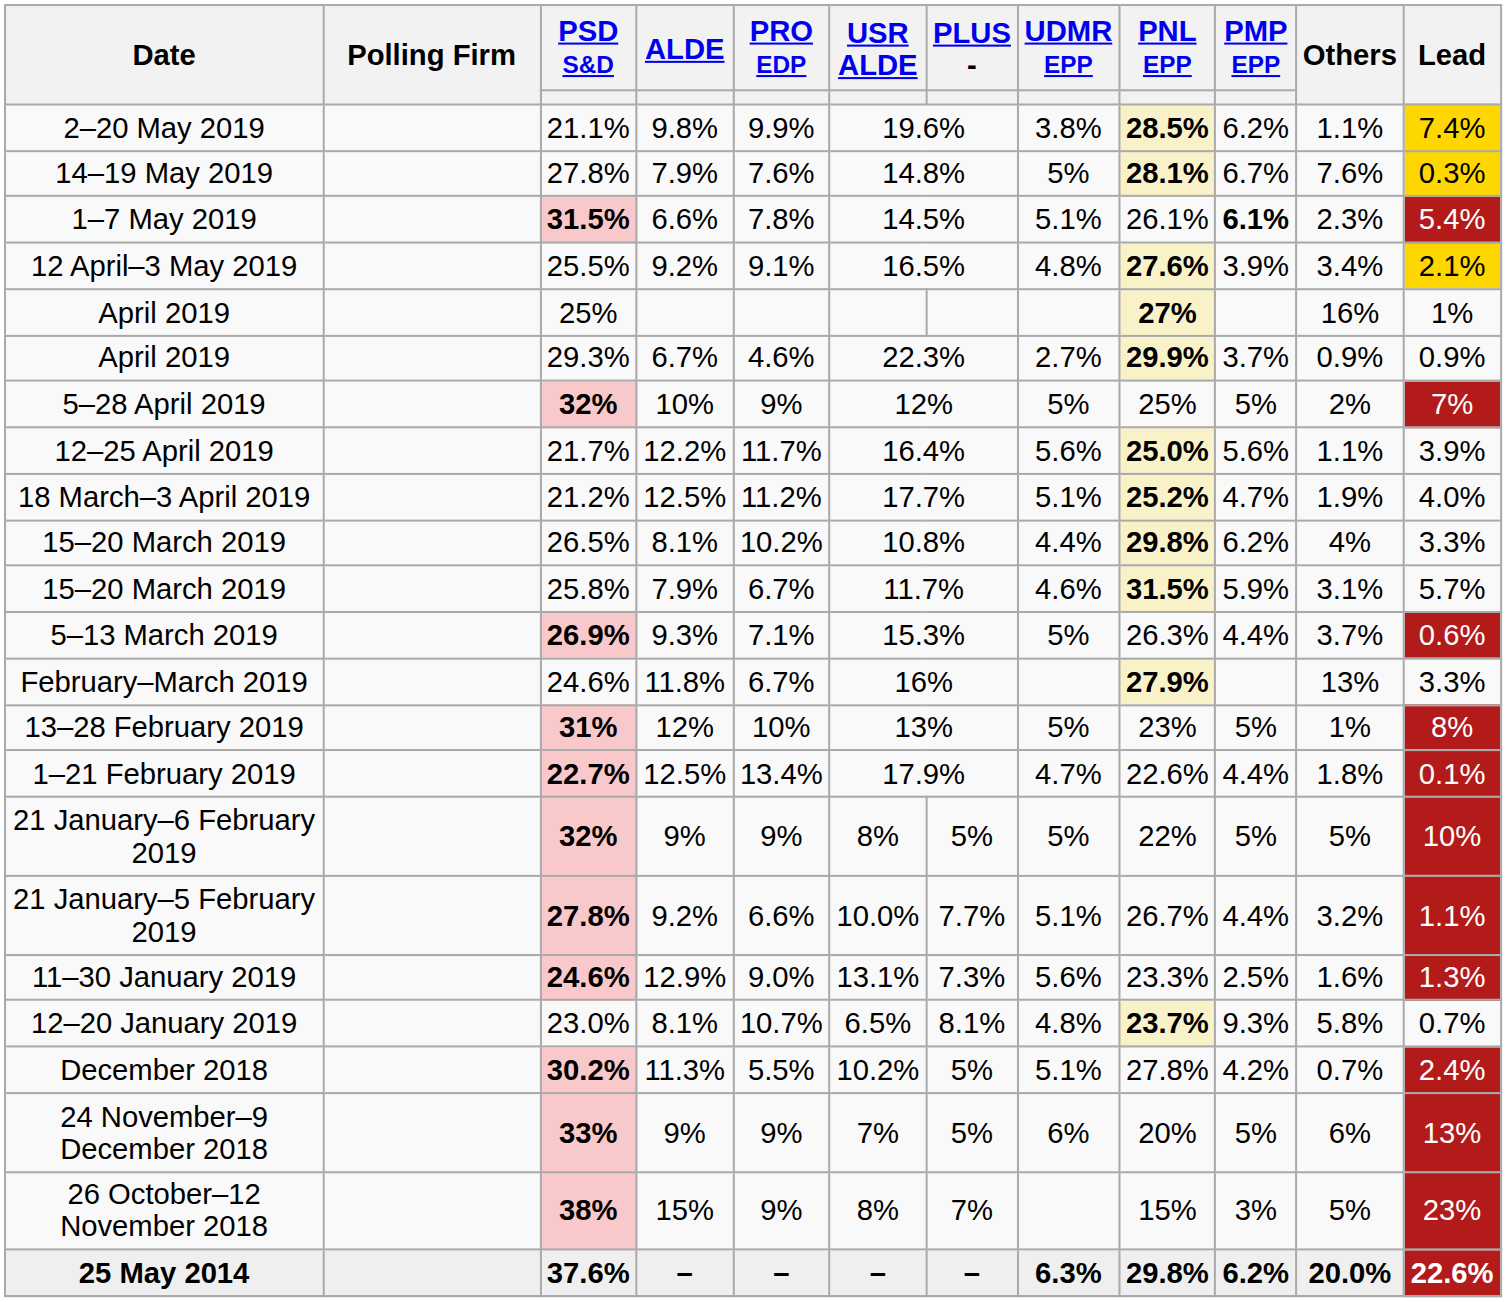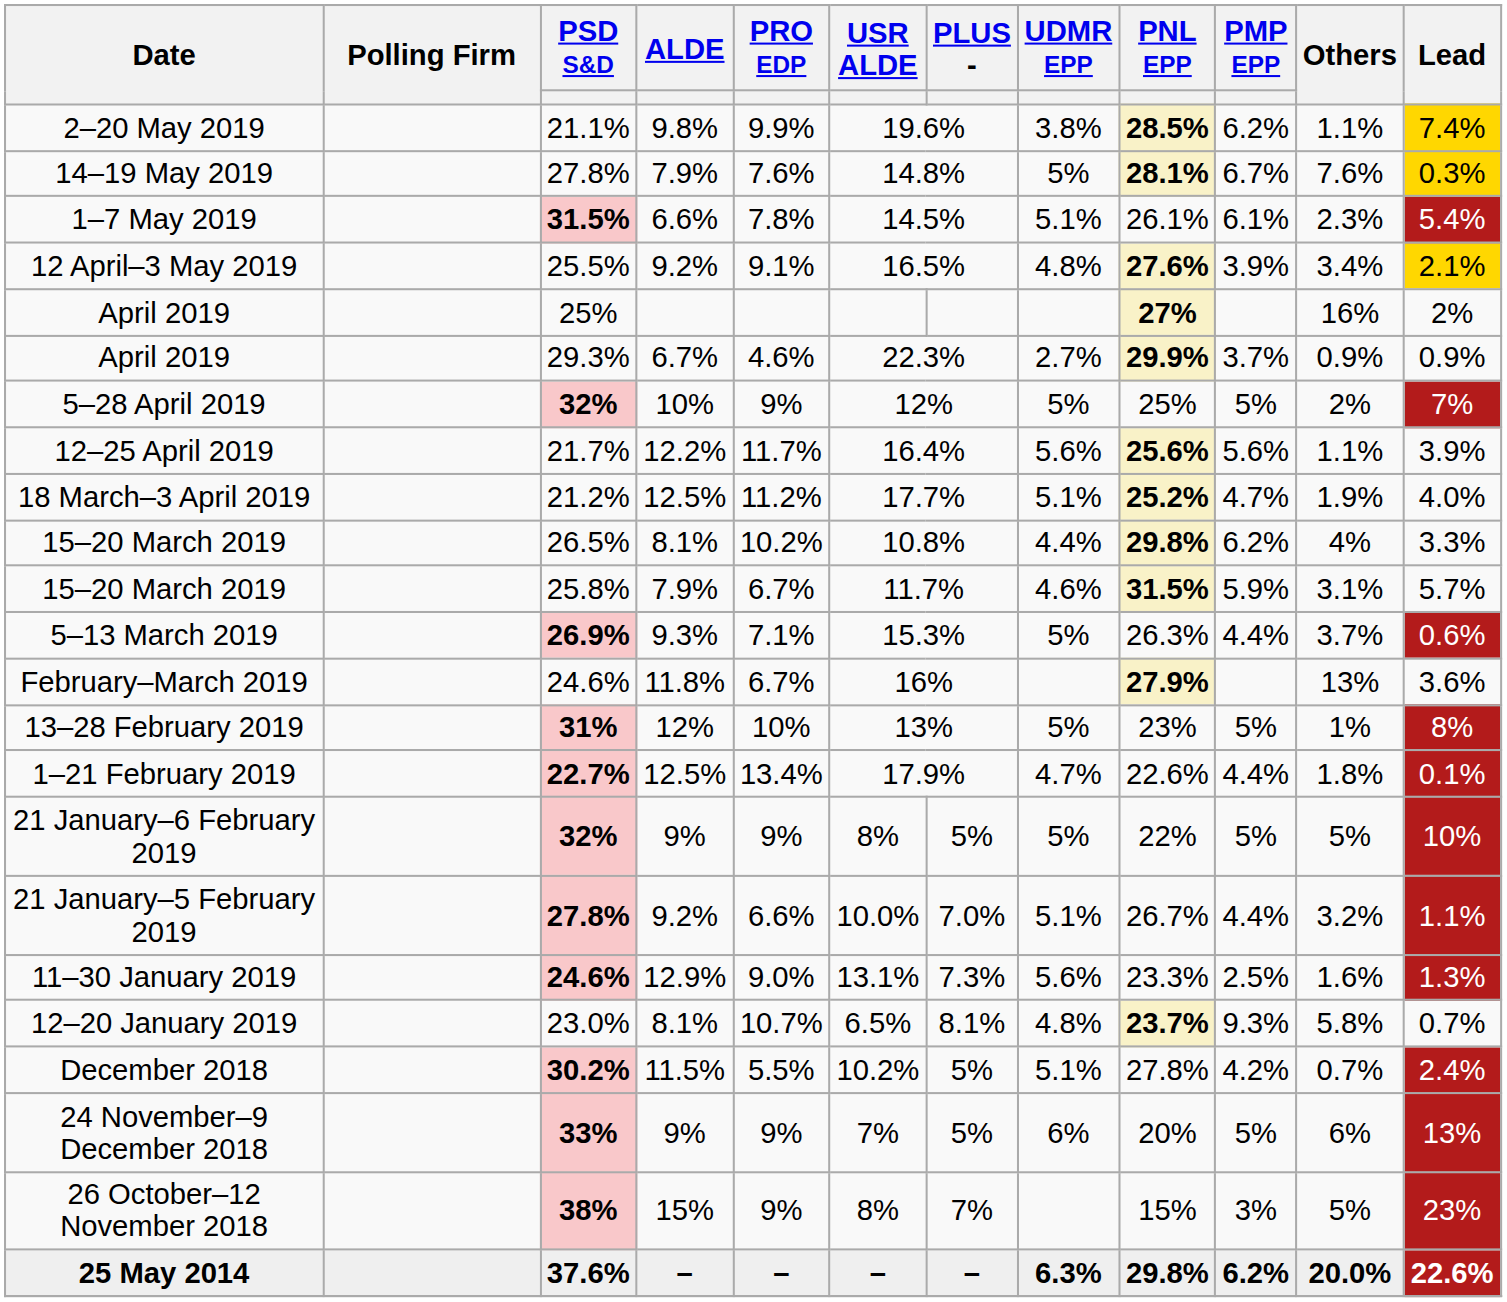(1256, 220) bold -> (1256, 220) normal
(1452, 312) 1% -> (1452, 312) 2%
(1167, 451) 25.0% -> (1167, 451) 25.6%
(1452, 682) 3.3% -> (1452, 682) 3.6%
(972, 915) 7.7% -> (972, 915) 7.0%
(685, 1070) 11.3% -> (685, 1070) 11.5%
